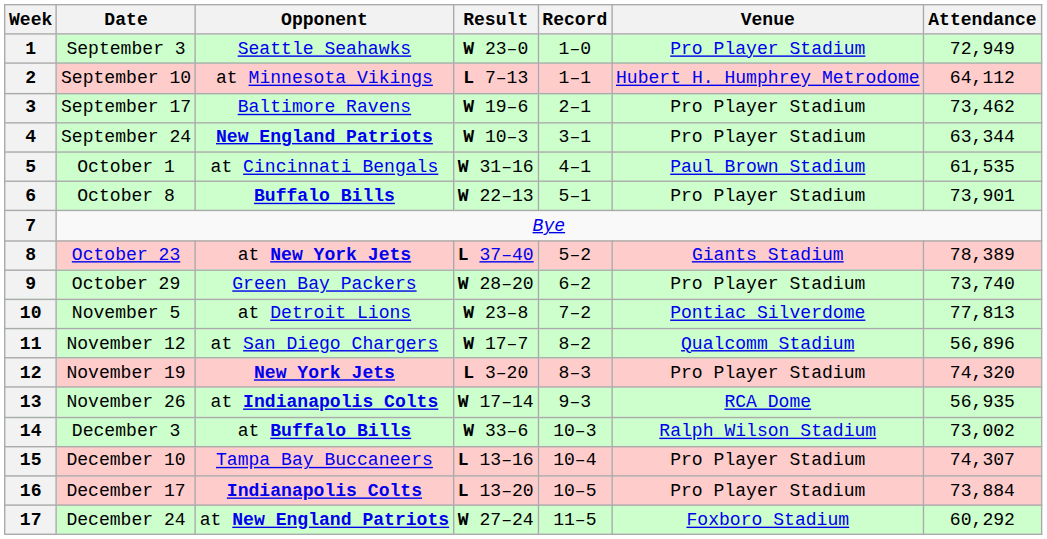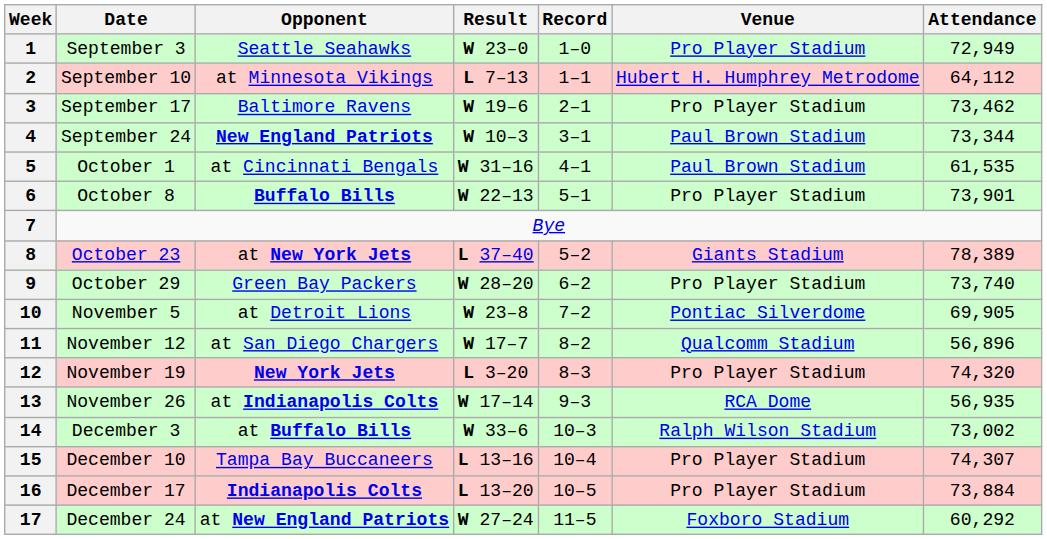(768, 137) Pro Player Stadium -> (768, 137) Paul Brown Stadium
(982, 137) 63,344 -> (982, 137) 73,344
(982, 314) 77,813 -> (982, 314) 69,905
